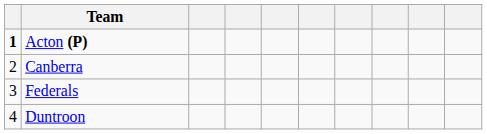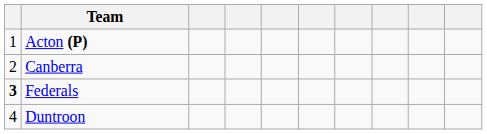(13, 41) bold -> (13, 41) normal
(13, 91) normal -> (13, 91) bold
